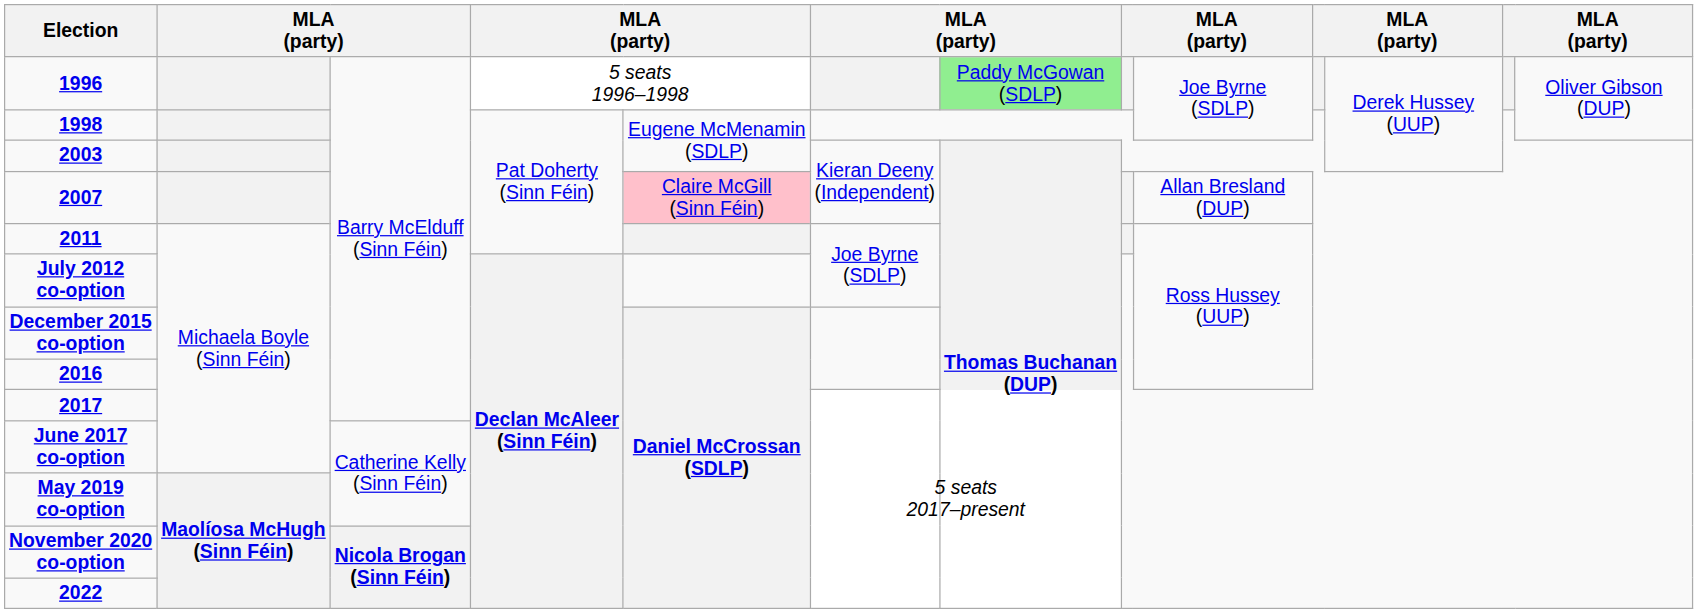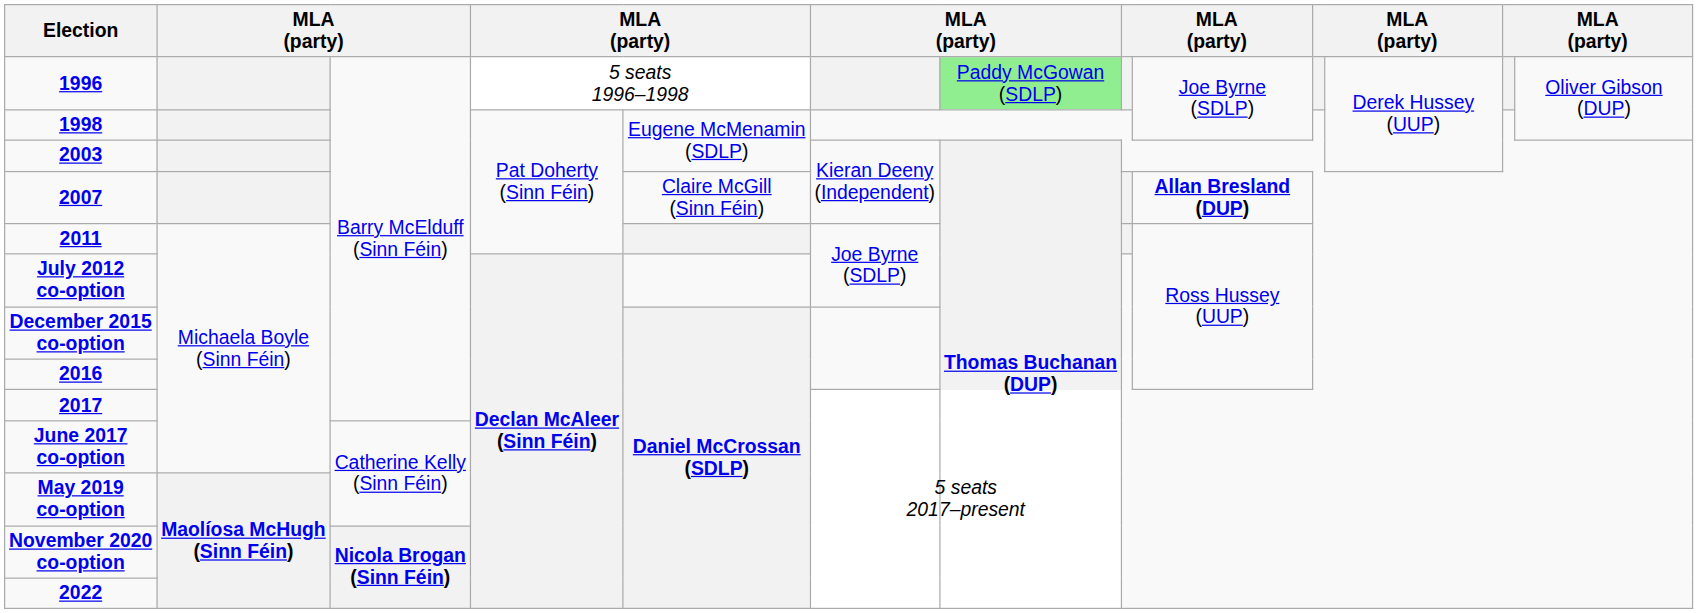(717, 197) pink background -> (717, 197) no background
(1223, 197) normal -> (1222, 197) bold
